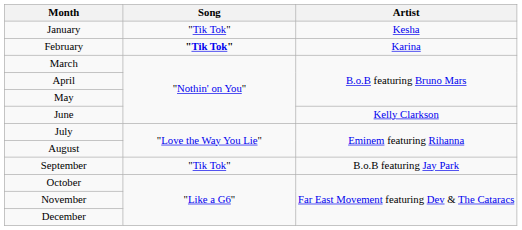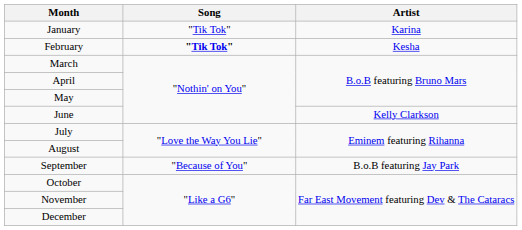(406, 30) Kesha -> (406, 30) Karina
(406, 47) Karina -> (406, 47) Kesha
(209, 166) "Tik Tok" -> (209, 166) "Because of You"
